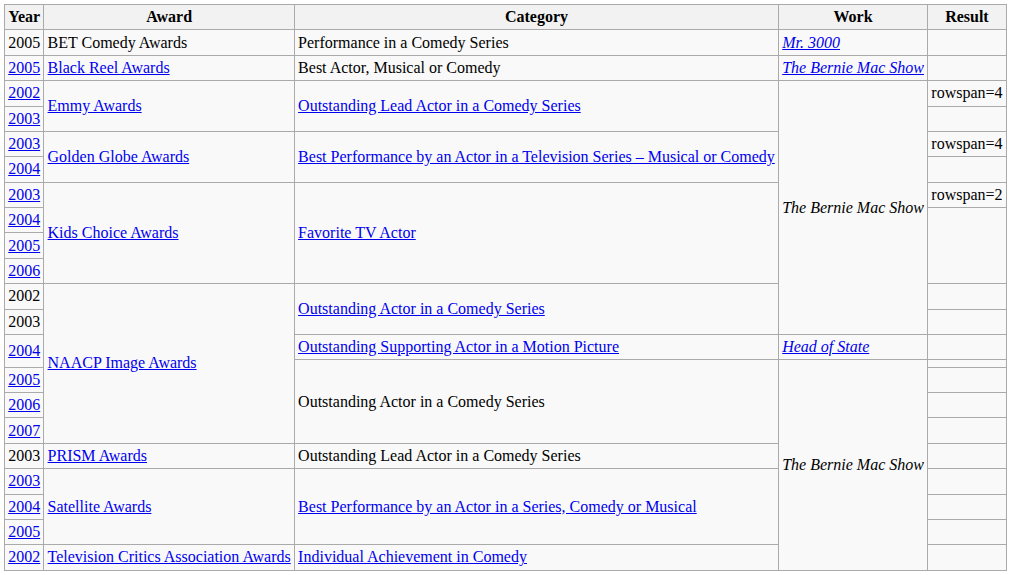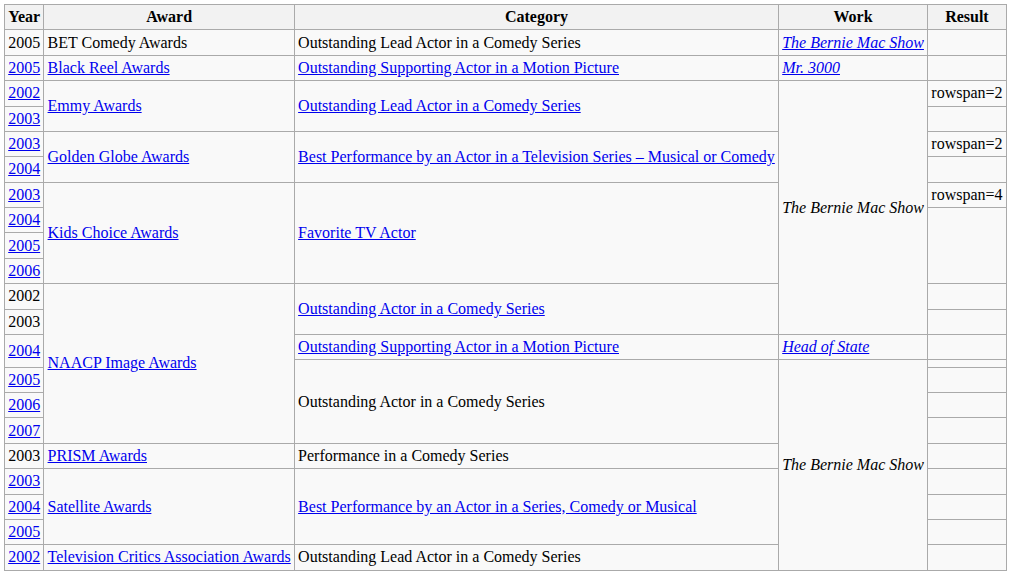(403, 42) Performance in a Comedy Series -> (439, 42) Outstanding Lead Actor in a Comedy Series
(811, 42) Mr. 3000 -> (853, 42) The Bernie Mac Show
(399, 67) Best Actor, Musical or Comedy -> (459, 67) Outstanding Supporting Actor in a Motion Picture
(853, 67) The Bernie Mac Show -> (811, 67) Mr. 3000
(967, 93) rowspan=4 -> (967, 93) rowspan=2
(967, 144) rowspan=4 -> (967, 144) rowspan=2
(967, 194) rowspan=2 -> (967, 194) rowspan=4
(439, 455) Outstanding Lead Actor in a Comedy Series -> (403, 455) Performance in a Comedy Series
(413, 557) Individual Achievement in Comedy -> (439, 557) Outstanding Lead Actor in a Comedy Series
